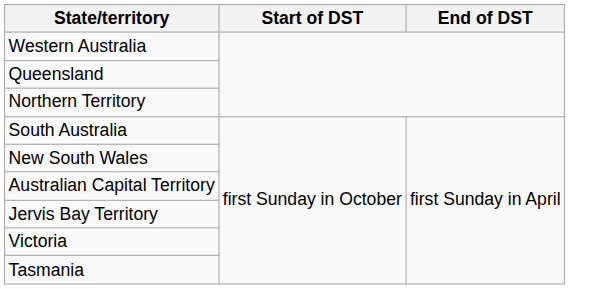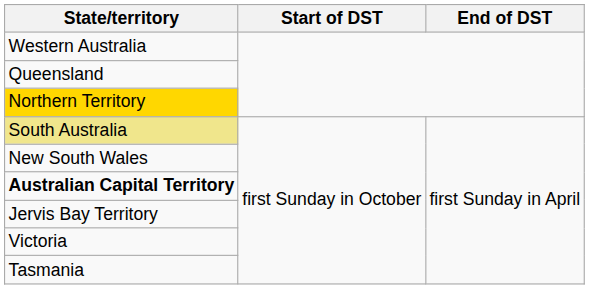(77, 102) no background -> (77, 102) gold background
(68, 130) no background -> (68, 130) khaki background
(112, 185) normal -> (121, 185) bold
